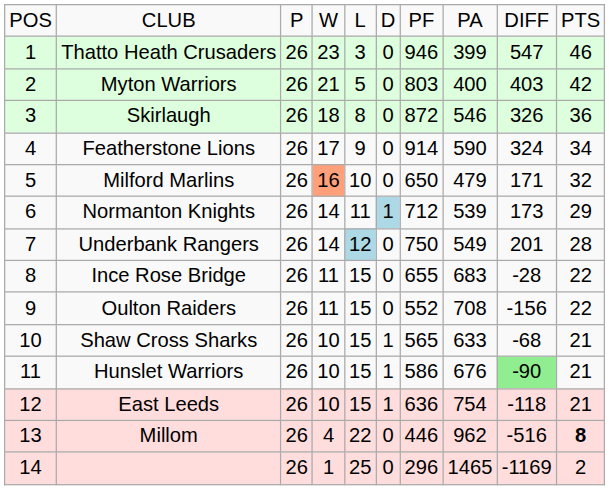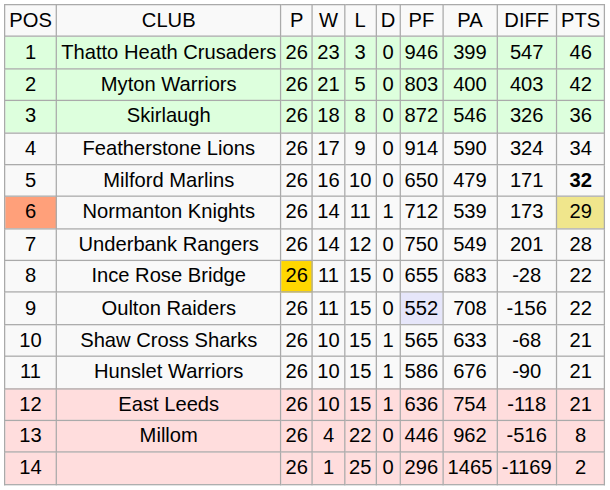(329, 180) lightsalmon background -> (329, 180) no background
(581, 180) normal -> (581, 180) bold
(31, 212) no background -> (31, 212) lightsalmon background
(388, 212) lightblue background -> (388, 212) no background
(581, 212) no background -> (581, 212) khaki background
(360, 244) lightblue background -> (360, 244) no background
(297, 276) no background -> (297, 276) gold background
(421, 308) no background -> (421, 308) lavender background
(527, 372) lightgreen background -> (527, 372) no background
(581, 436) bold -> (581, 436) normal
